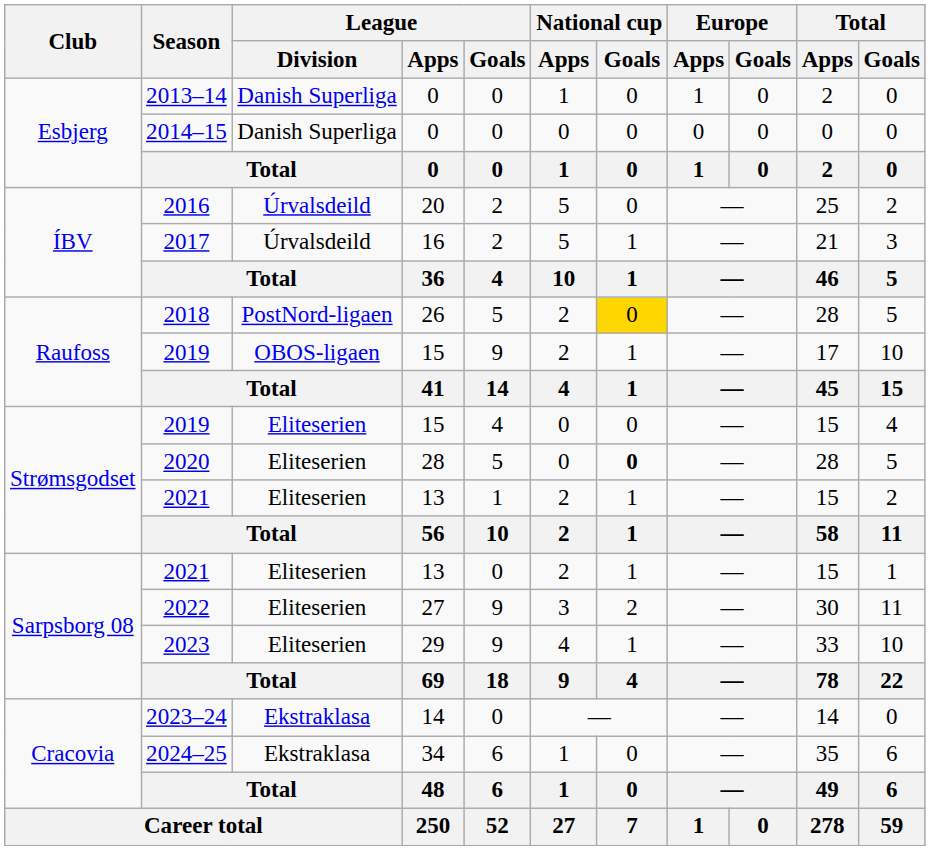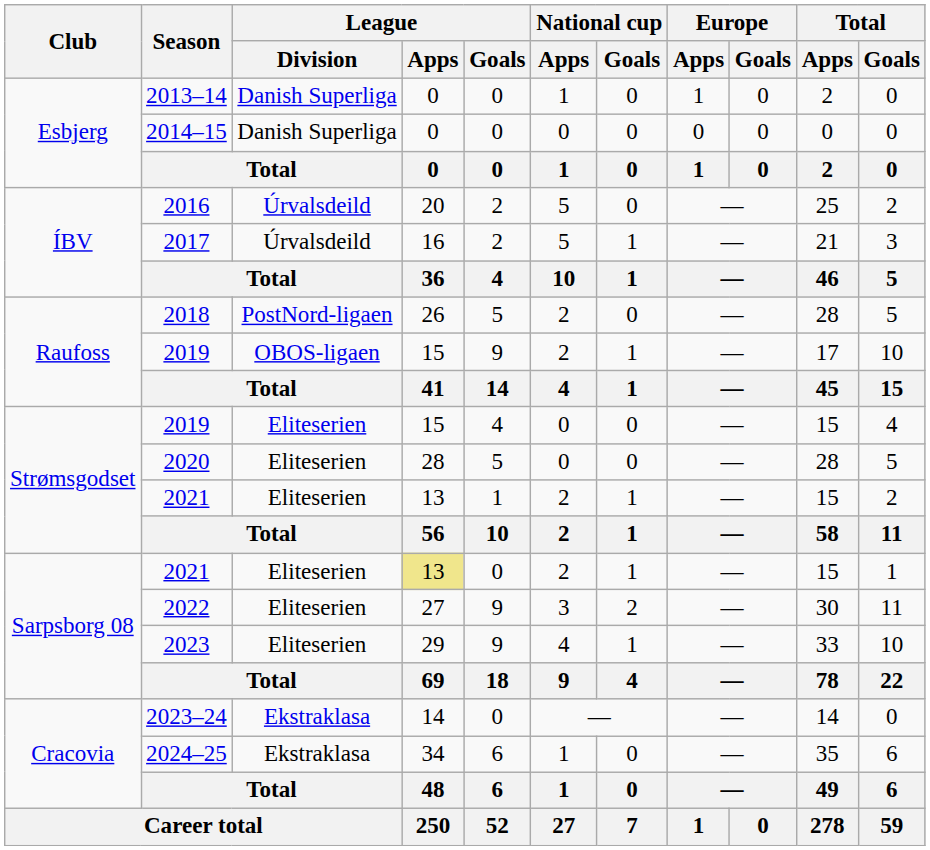(632, 315) gold background -> (632, 315) no background
(632, 461) bold -> (632, 461) normal
(433, 570) no background -> (433, 570) khaki background
